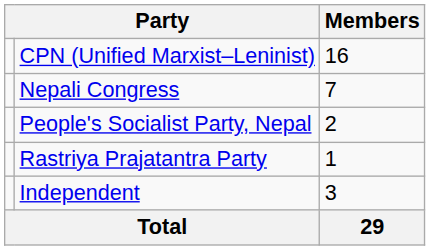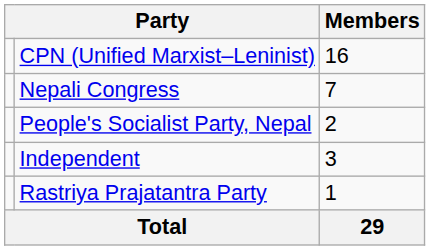rows swapped: (143, 158) <-> (80, 192)
